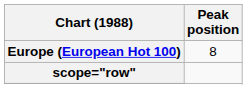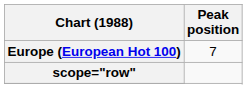(213, 51) 8 -> (213, 51) 7
